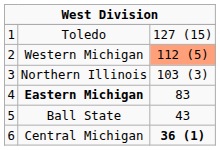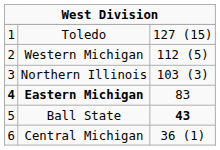(183, 55) lightsalmon background -> (183, 55) no background
(11, 95) normal -> (11, 95) bold
(183, 115) normal -> (183, 115) bold
(183, 135) bold -> (183, 135) normal
